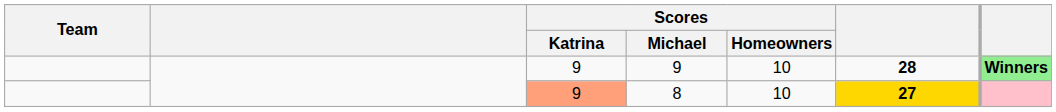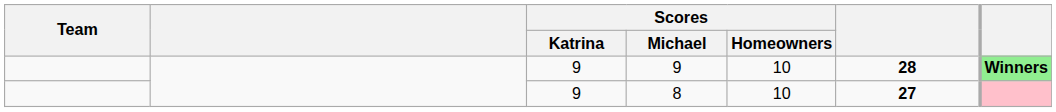(576, 94) lightsalmon background -> (576, 94) no background
(907, 94) gold background -> (907, 94) no background
